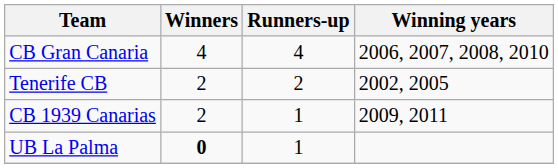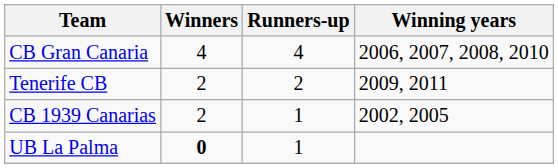(404, 83) 2002, 2005 -> (403, 83) 2009, 2011
(403, 115) 2009, 2011 -> (404, 115) 2002, 2005
